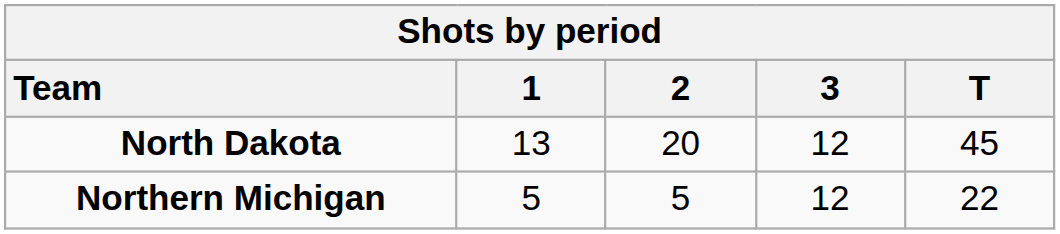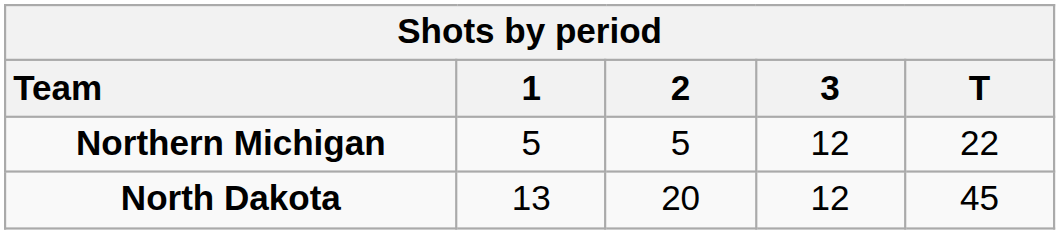rows swapped: (231, 198) <-> (231, 143)
